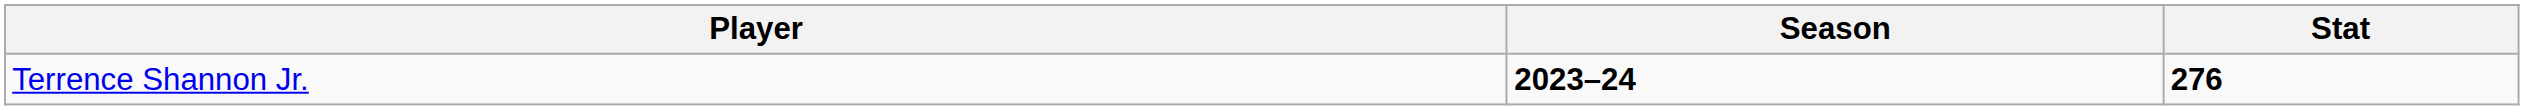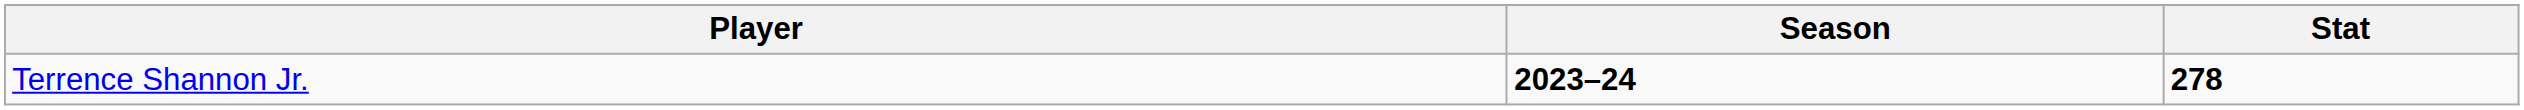(2197, 78) 276 -> (2197, 78) 278
